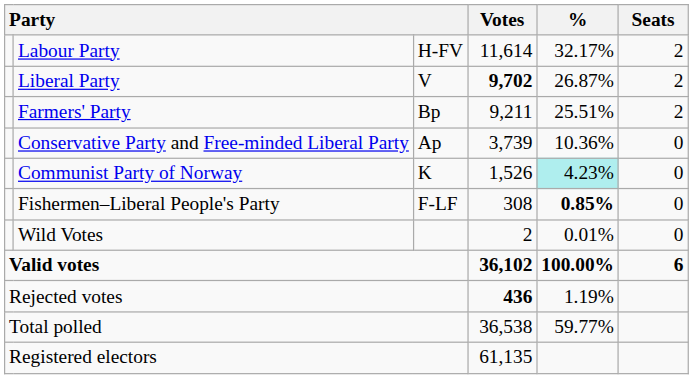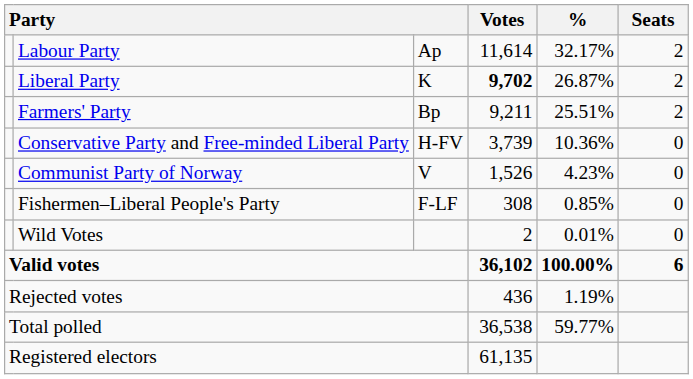(440, 50) H-FV -> (430, 50) Ap
(425, 81) V -> (425, 81) K
(430, 142) Ap -> (440, 142) H-FV
(425, 173) K -> (425, 173) V
(589, 173) paleturquoise background -> (589, 173) no background
(587, 204) bold -> (589, 204) normal
(518, 296) bold -> (518, 296) normal
